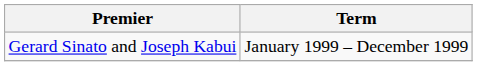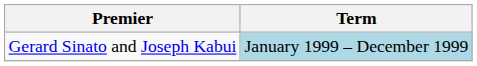(356, 46) no background -> (356, 46) lightblue background
